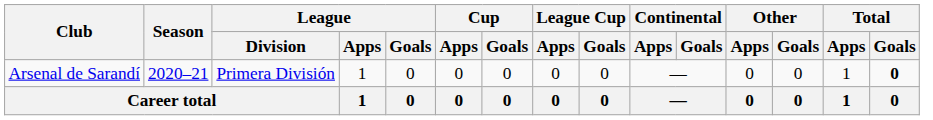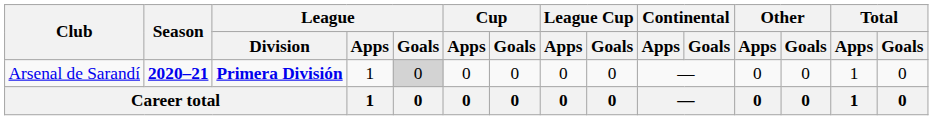(178, 73) normal -> (178, 73) bold
(276, 73) normal -> (280, 73) bold
(410, 73) no background -> (418, 73) lightgrey background
(895, 73) bold -> (902, 73) normal
